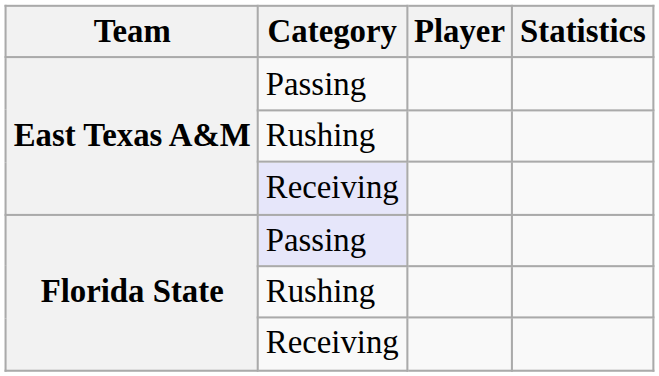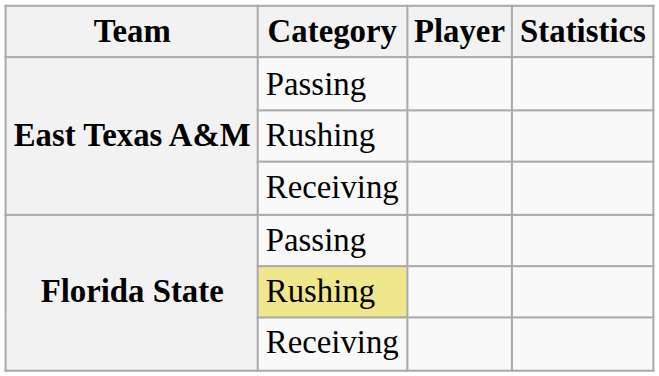(332, 187) lavender background -> (332, 187) no background
(316, 239) lavender background -> (316, 239) no background
(320, 291) no background -> (320, 291) khaki background
